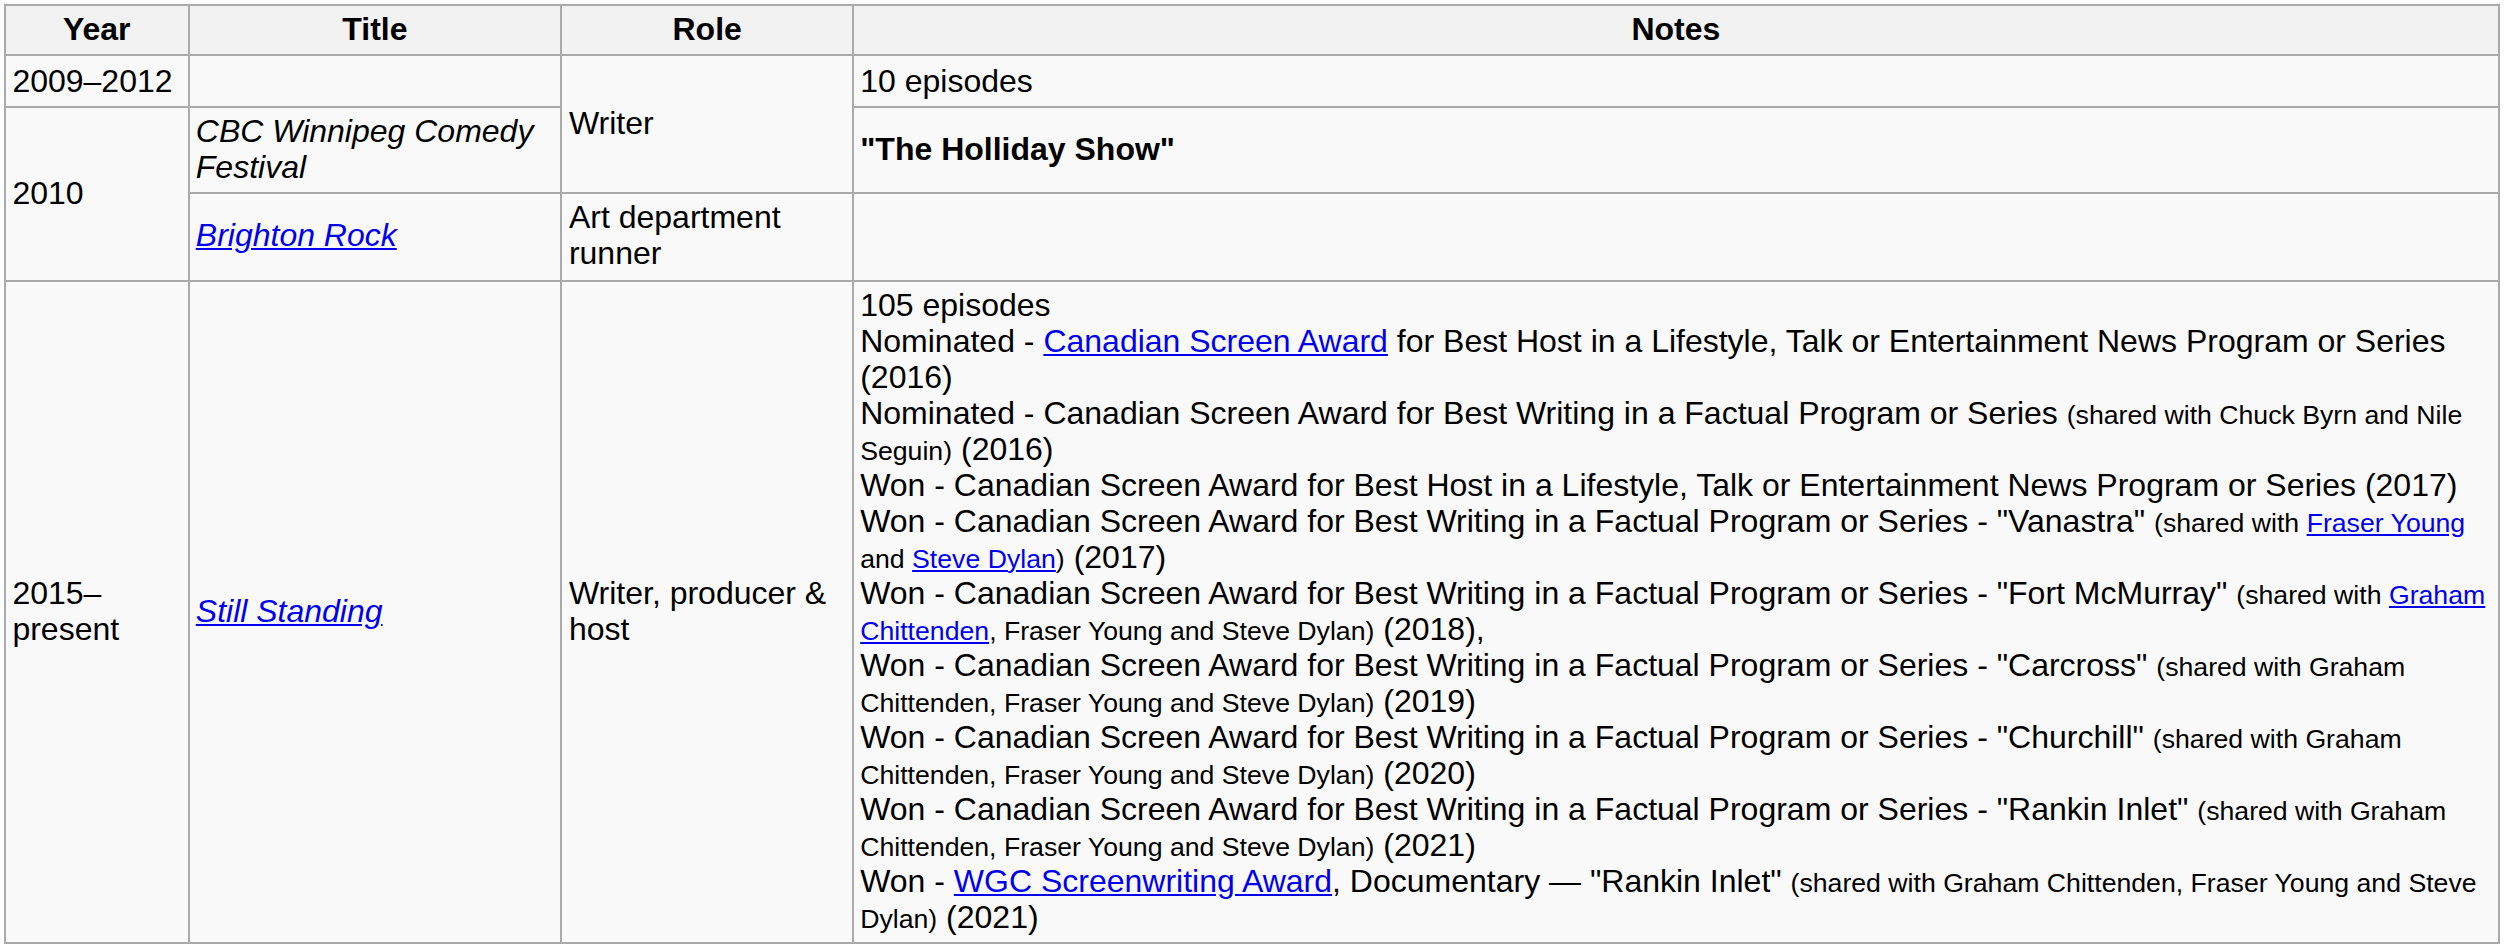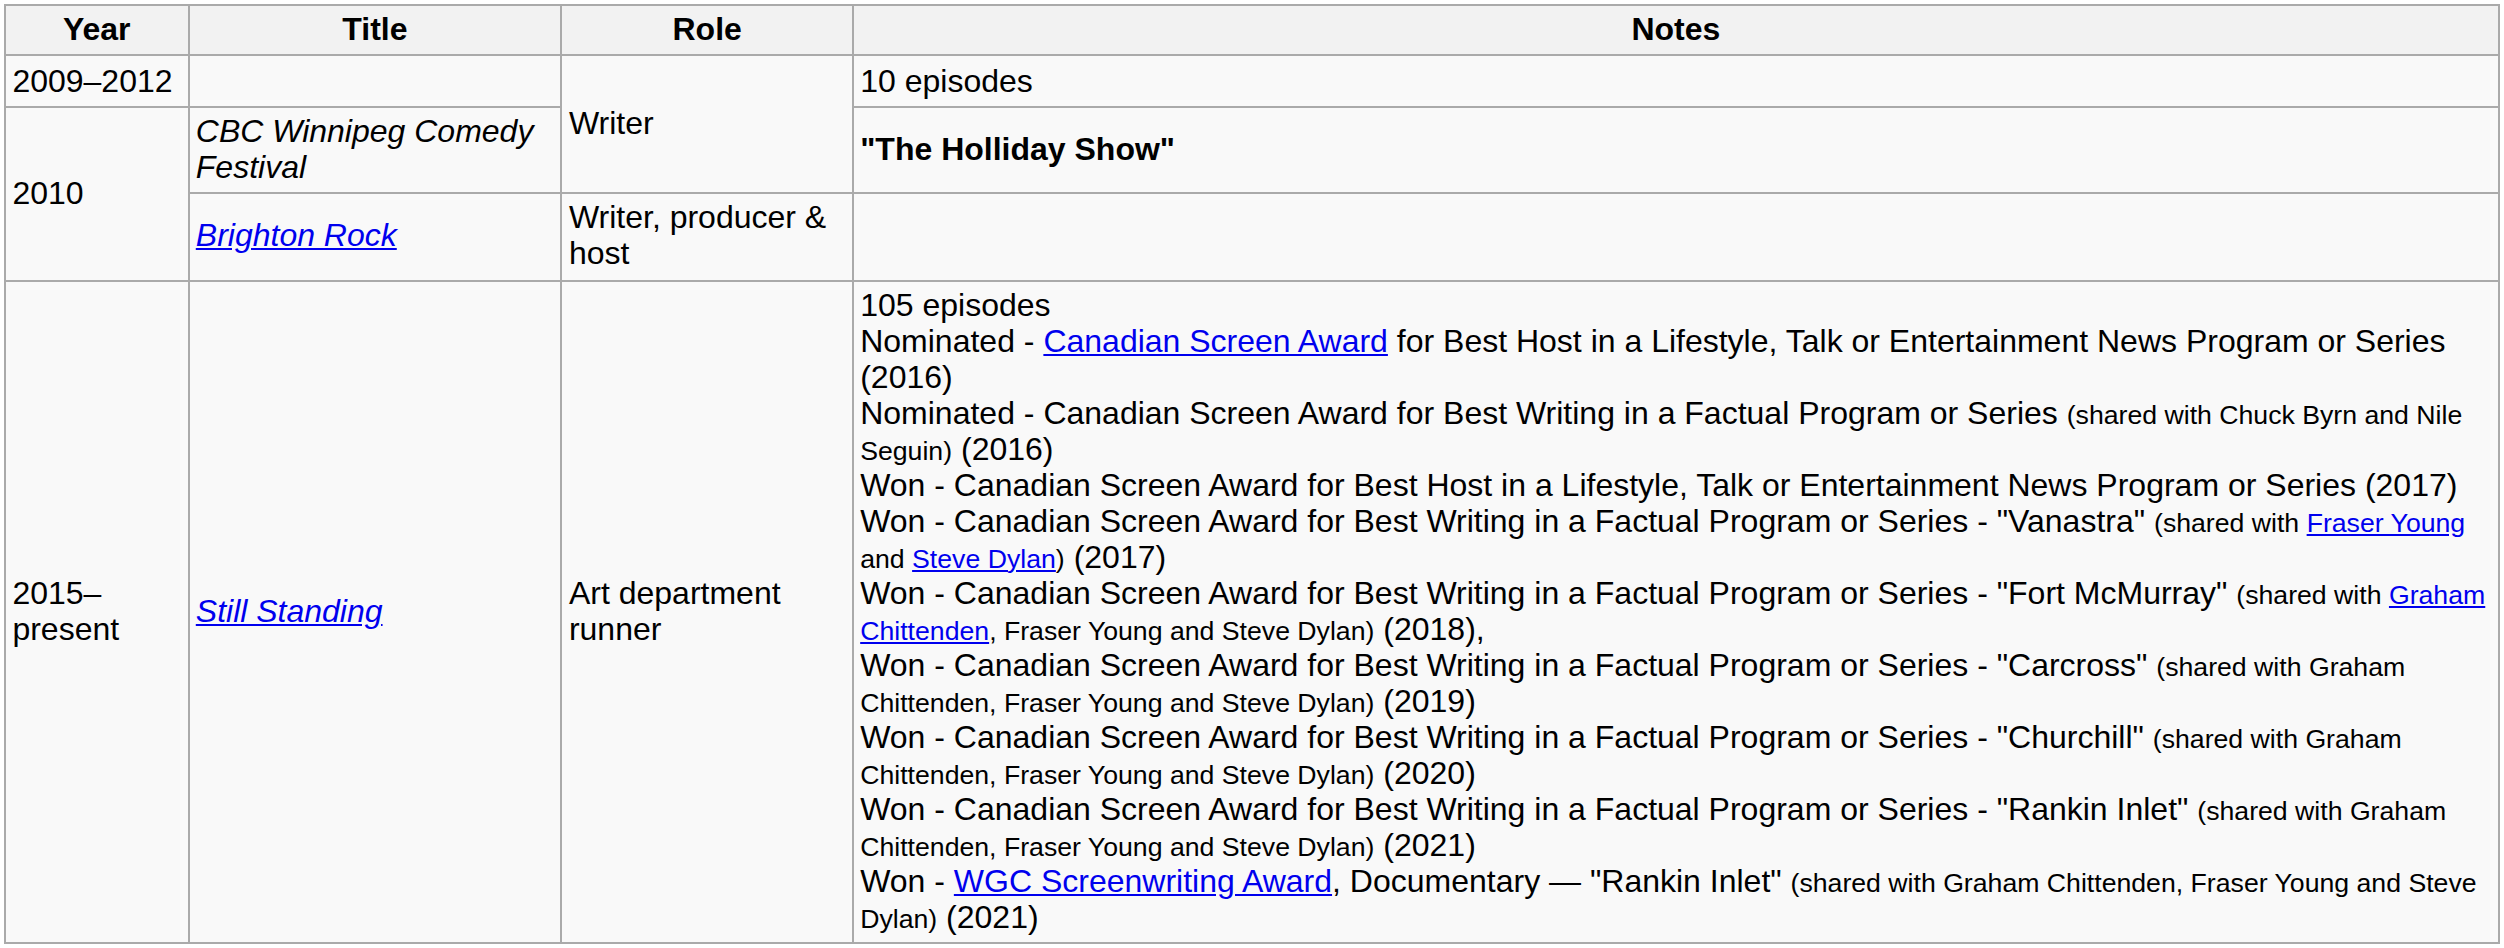(675, 236) Art department runner -> (698, 236) Writer, producer & host
(698, 610) Writer, producer & host -> (675, 610) Art department runner
